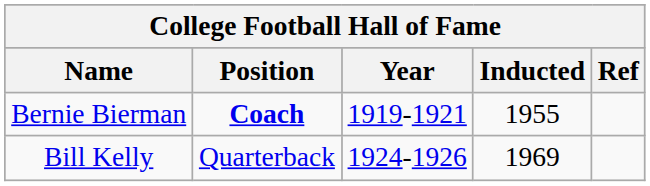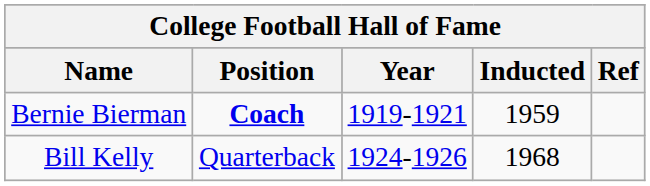(532, 113) 1955 -> (532, 113) 1959
(532, 157) 1969 -> (532, 157) 1968
